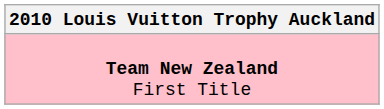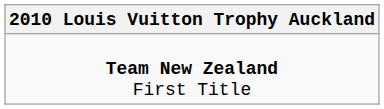(192, 80) pink background -> (192, 80) no background
